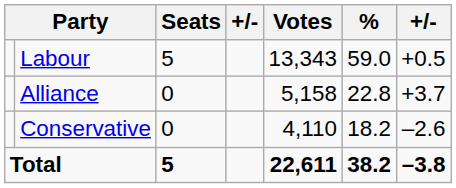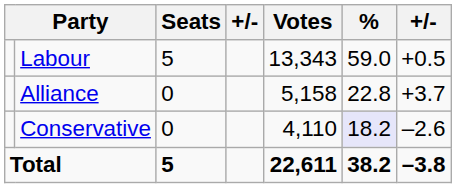(369, 128) no background -> (369, 128) lavender background
